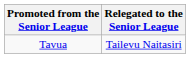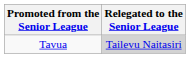(144, 44) no background -> (144, 44) lightgrey background
